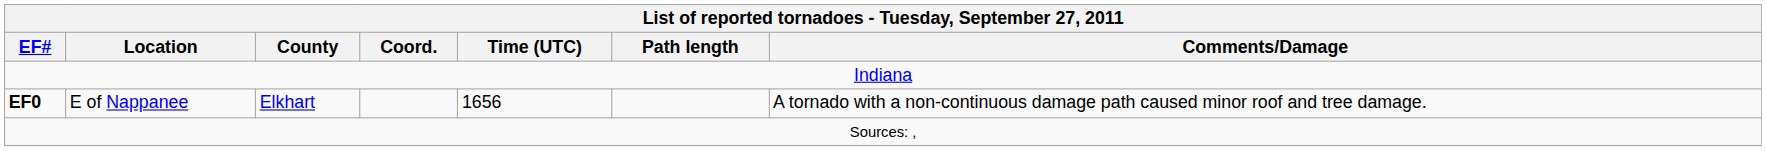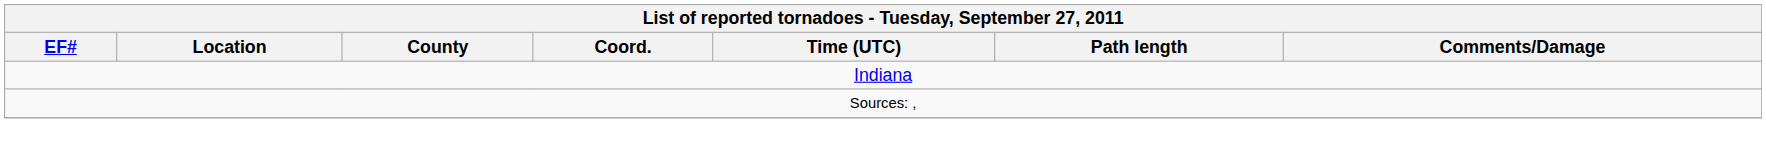- row: (25, 103)
